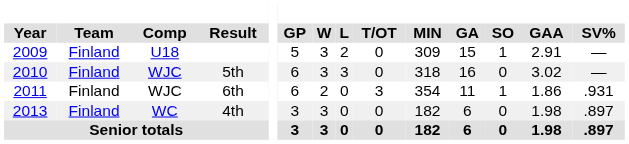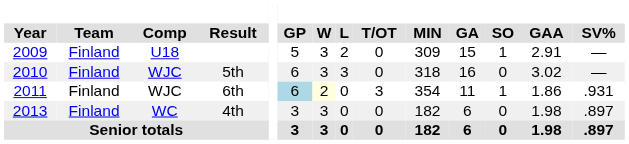(295, 91) no background -> (295, 91) lightblue background
(324, 91) no background -> (324, 91) lightyellow background
